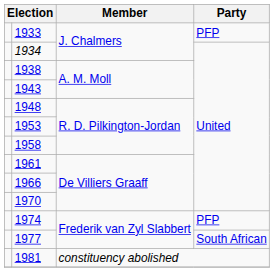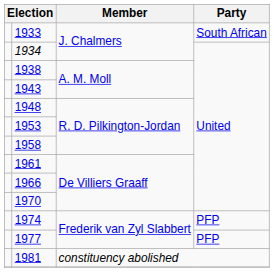(208, 32) PFP -> (232, 32) South African
(232, 239) South African -> (208, 239) PFP
